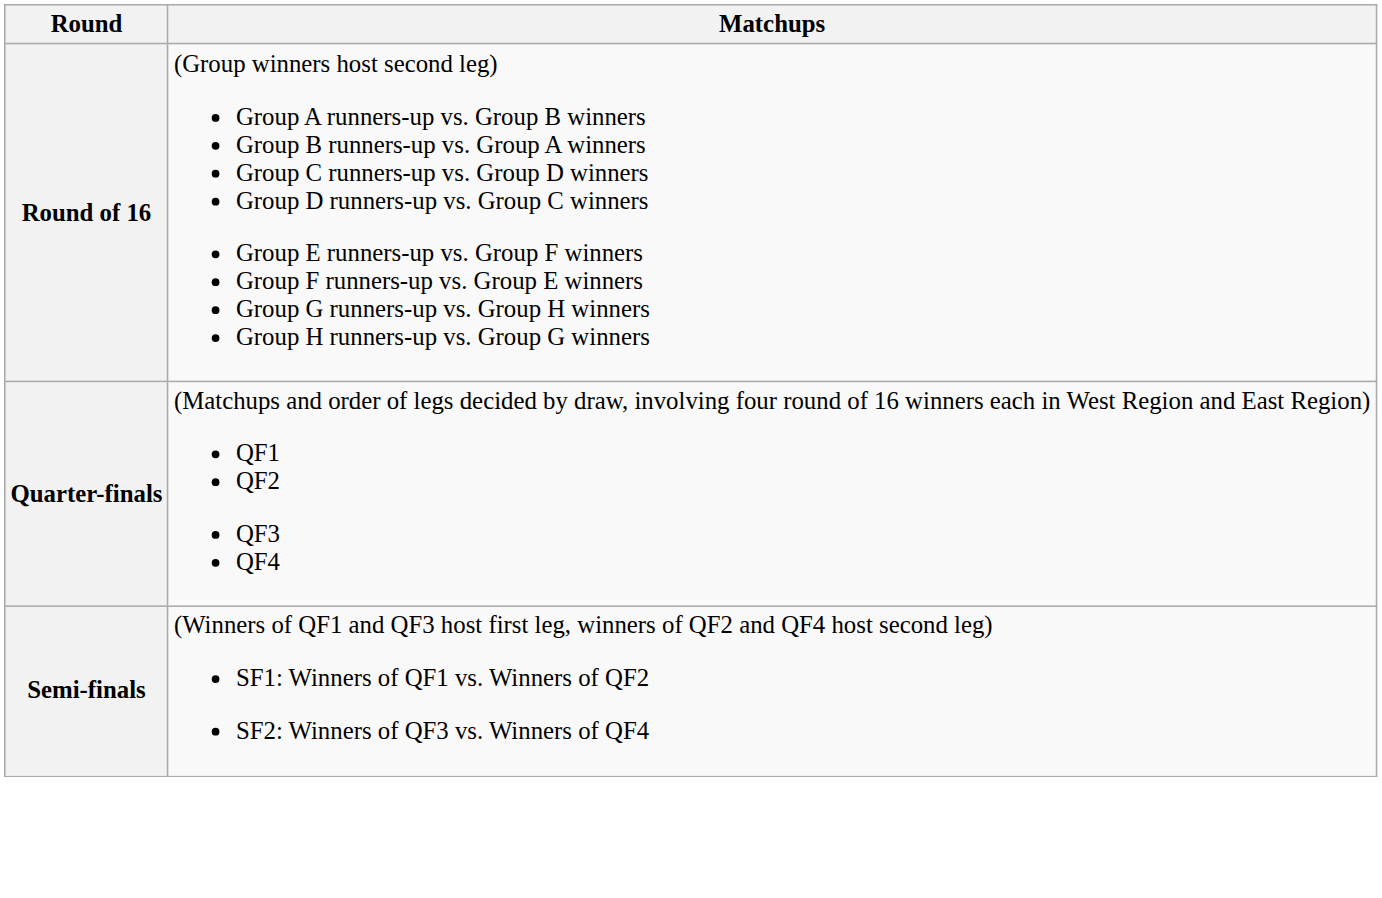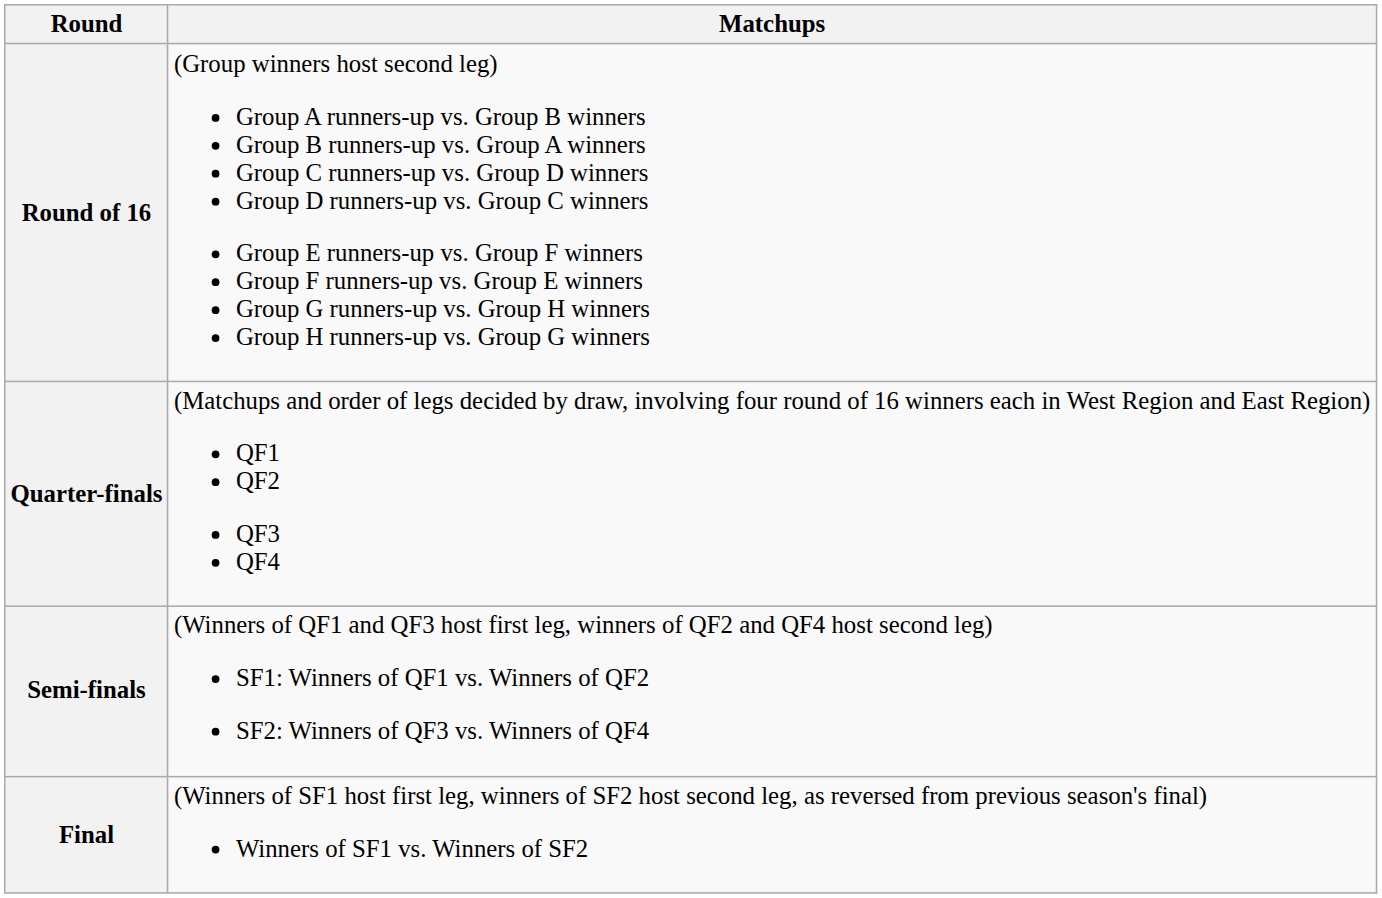+ row: (86, 834)
